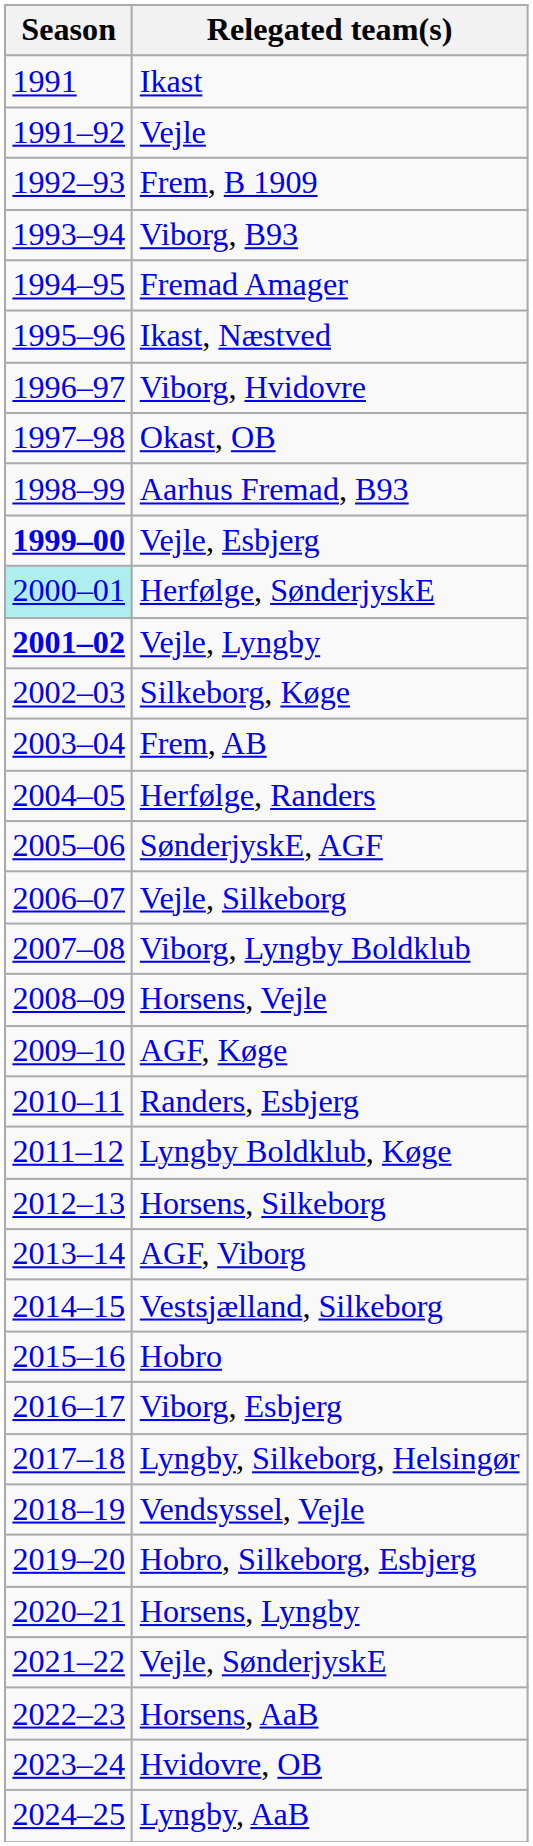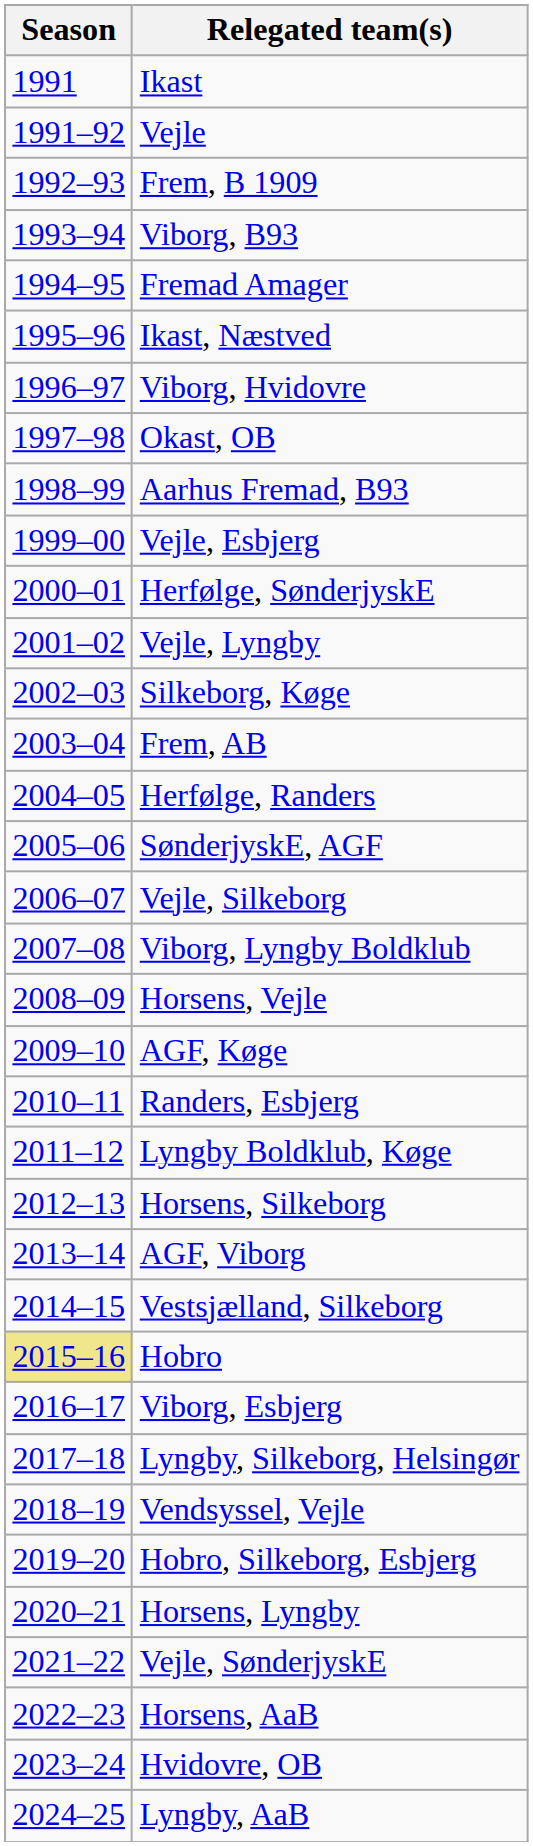(69, 540) bold -> (69, 540) normal
(69, 591) paleturquoise background -> (69, 591) no background
(69, 642) bold -> (69, 642) normal
(69, 1356) no background -> (69, 1356) khaki background
